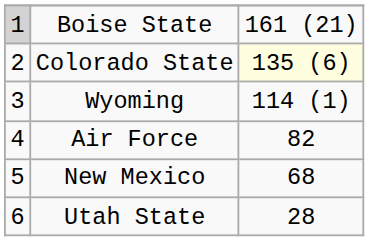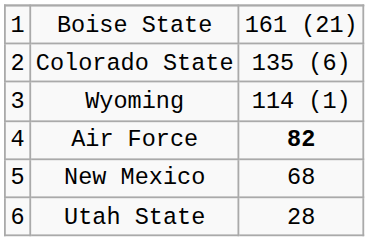(18, 25) lightgrey background -> (18, 25) no background
(301, 63) lightyellow background -> (301, 63) no background
(301, 140) normal -> (301, 140) bold
